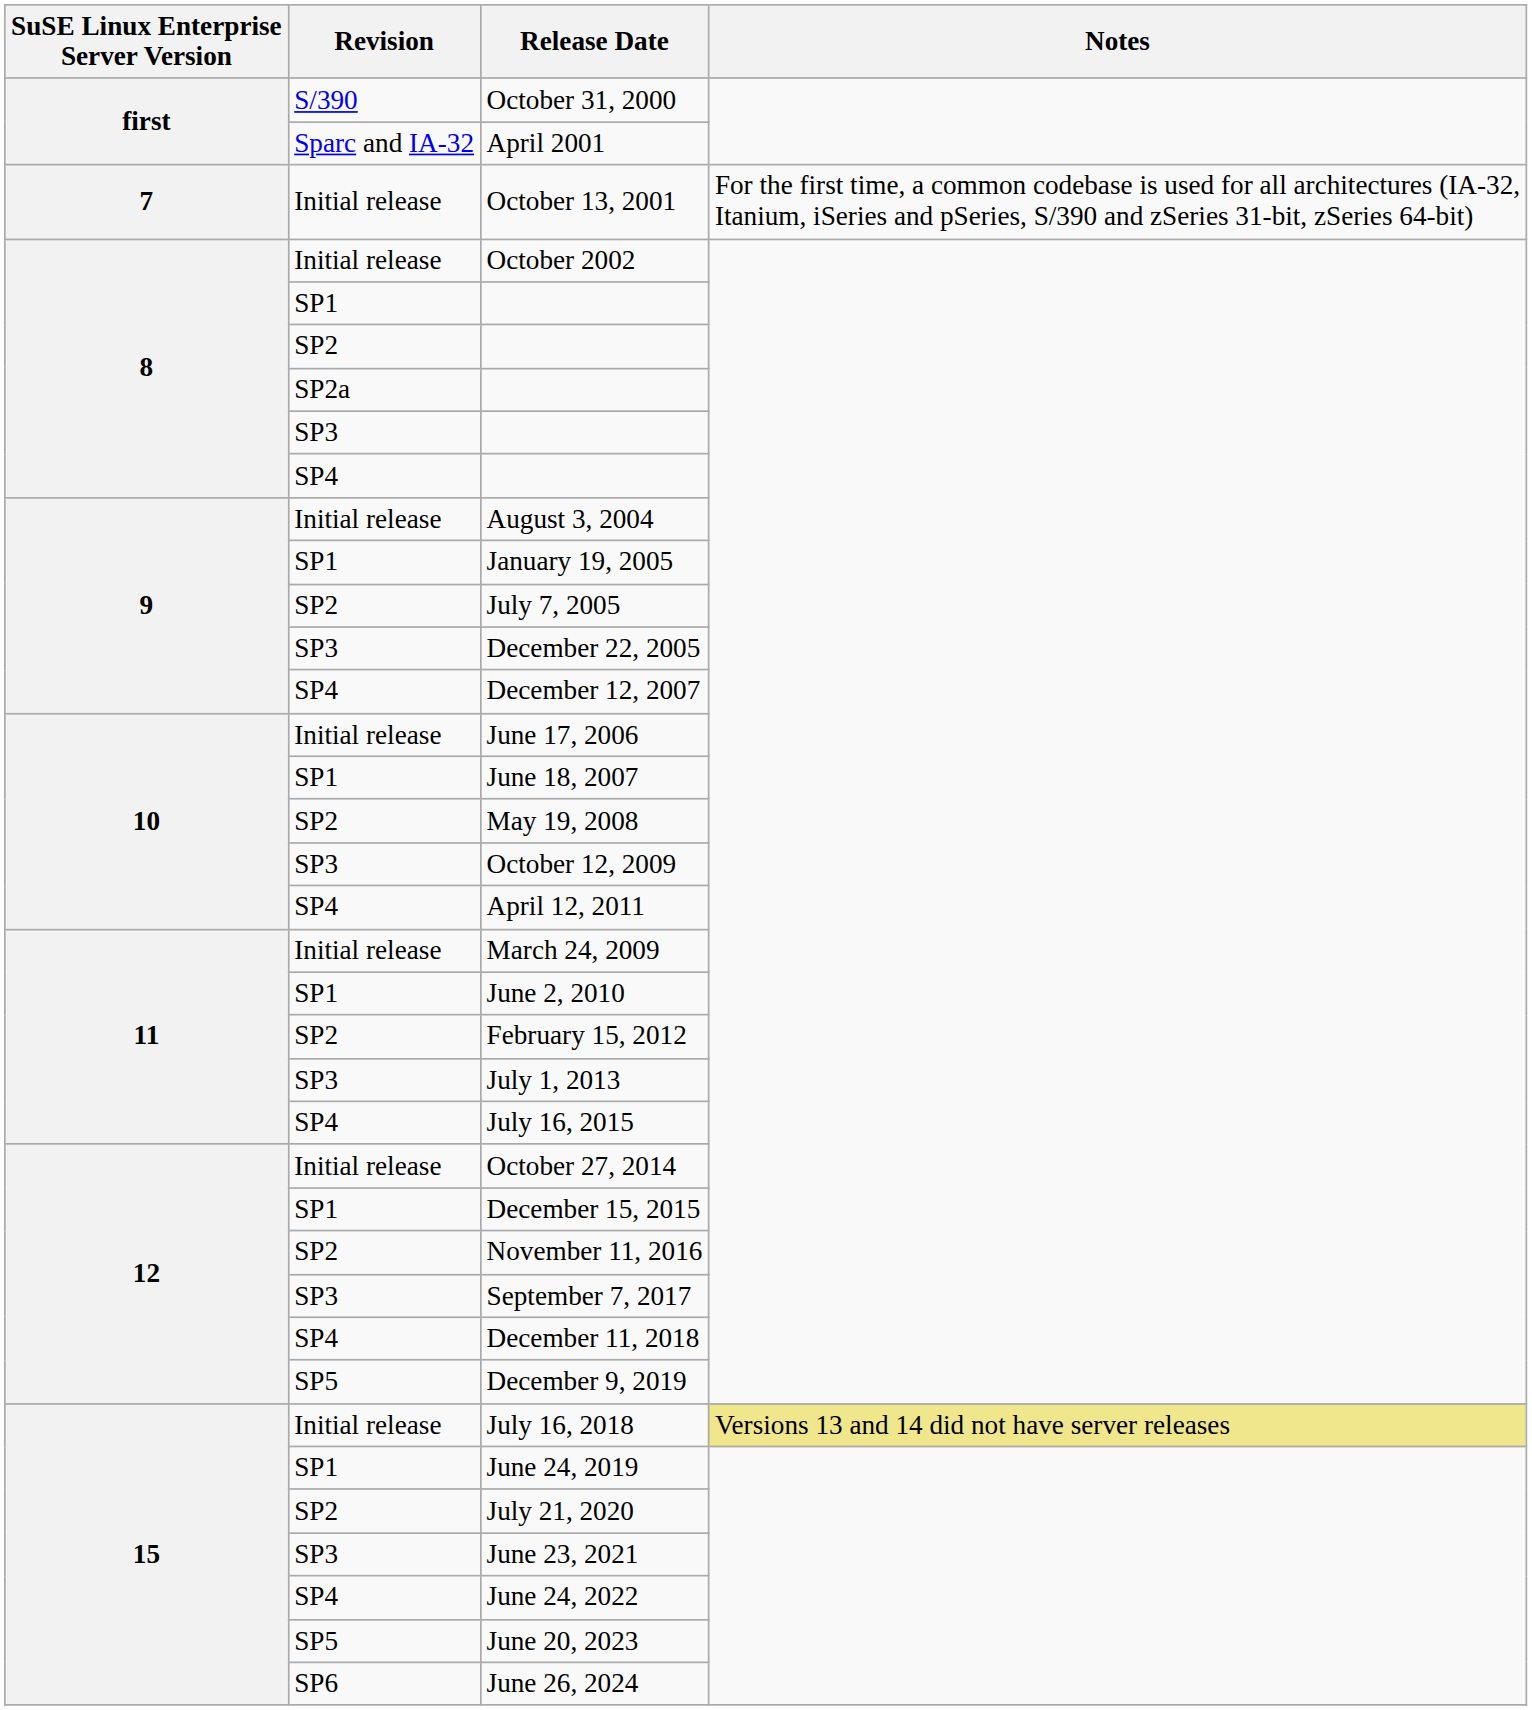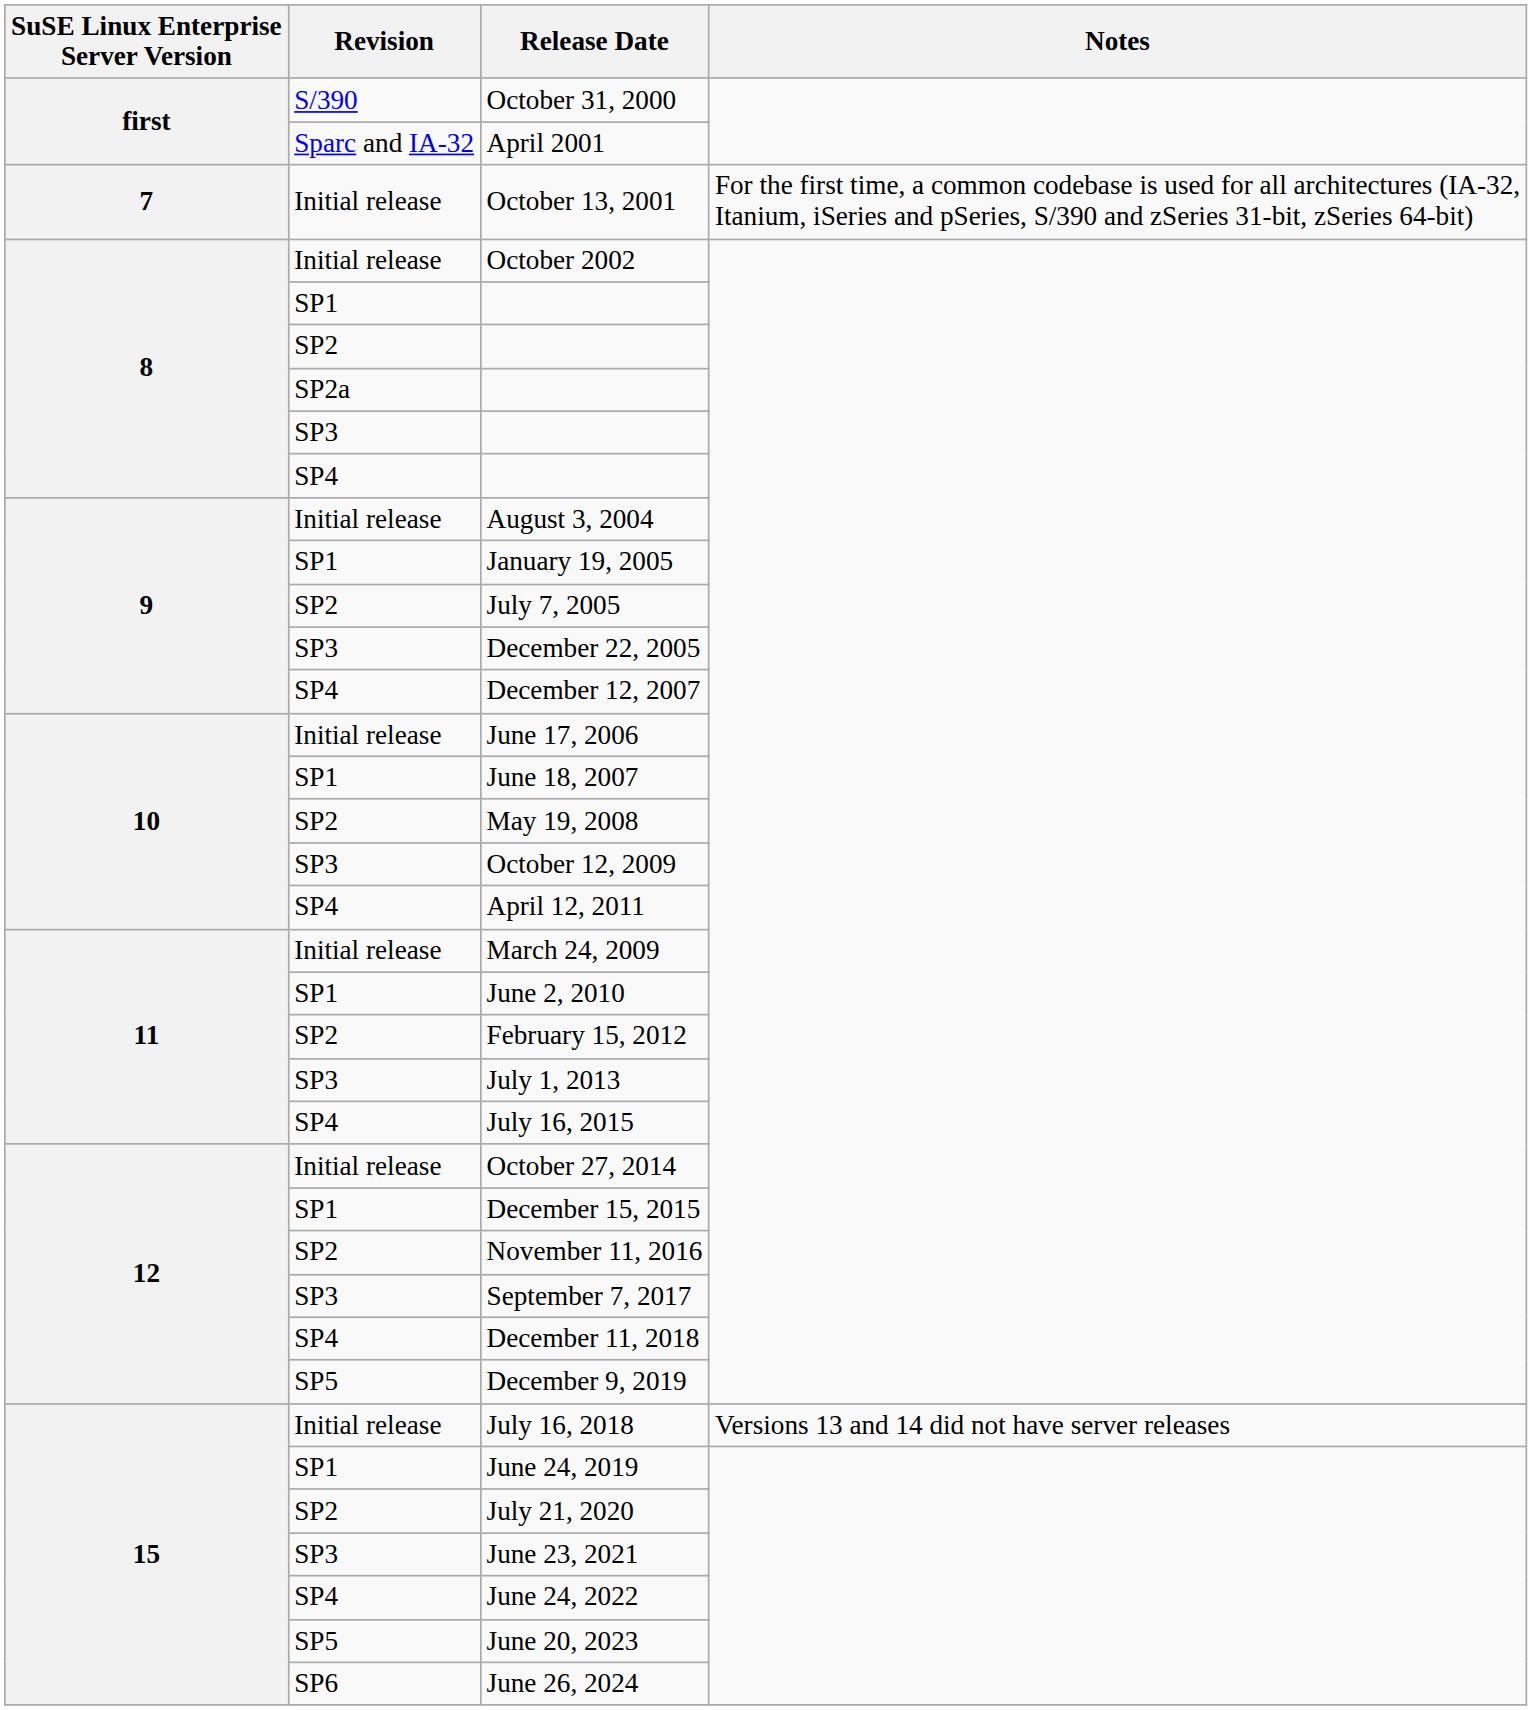(972, 1424) khaki background -> (972, 1424) no background
